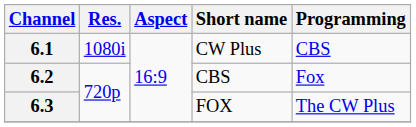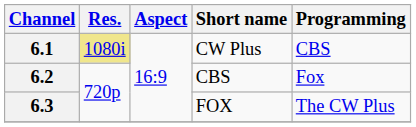(105, 48) no background -> (105, 48) khaki background
